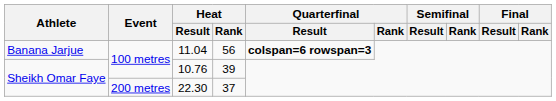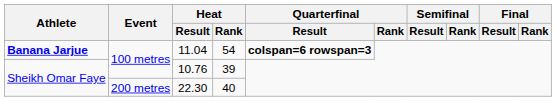(45, 50) normal -> (48, 50) bold
(229, 50) 56 -> (229, 50) 54
(229, 88) 37 -> (229, 88) 40
